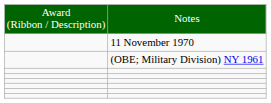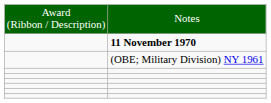(152, 42) normal -> (153, 42) bold
